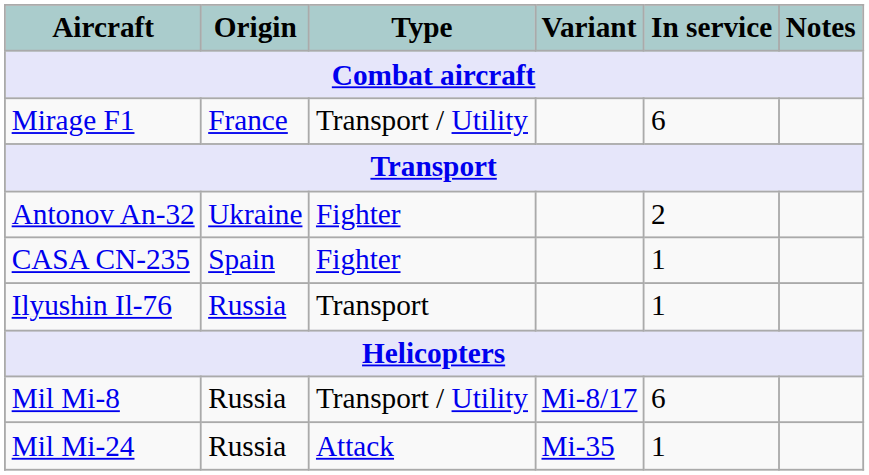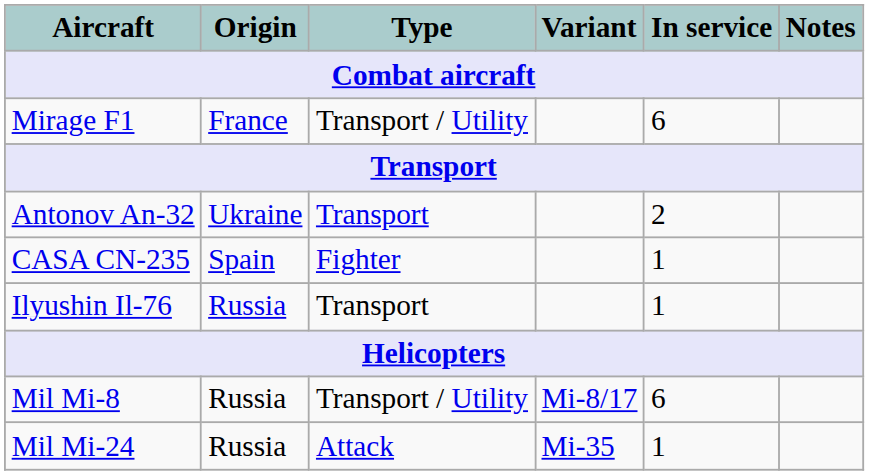(358, 213) Fighter -> (372, 213) Transport
